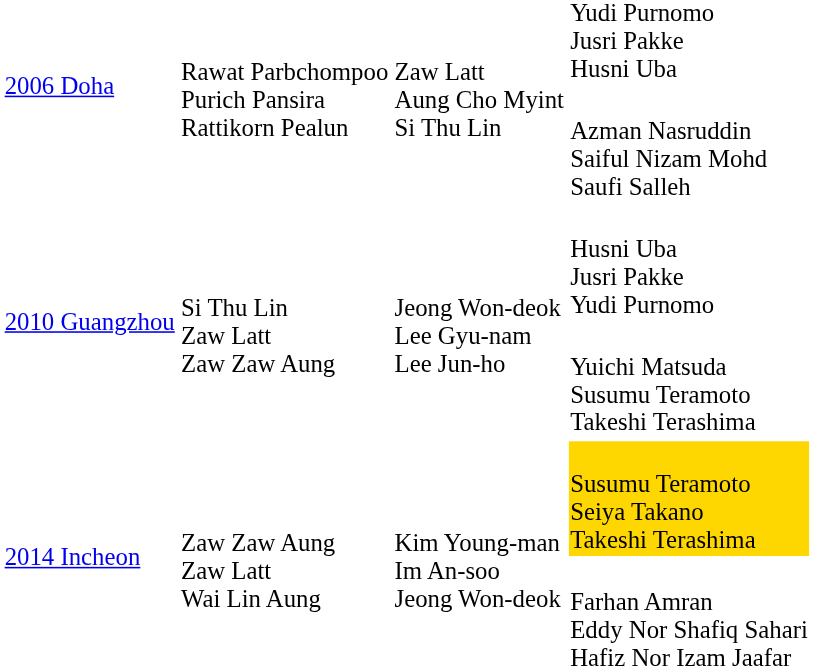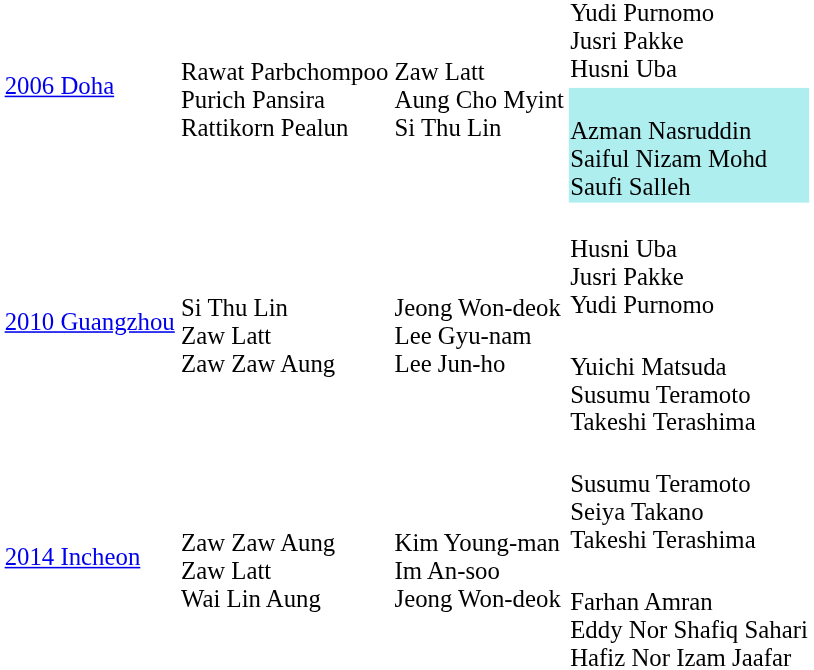(669, 158) no background -> (669, 158) paleturquoise background
(663, 512) gold background -> (663, 512) no background
